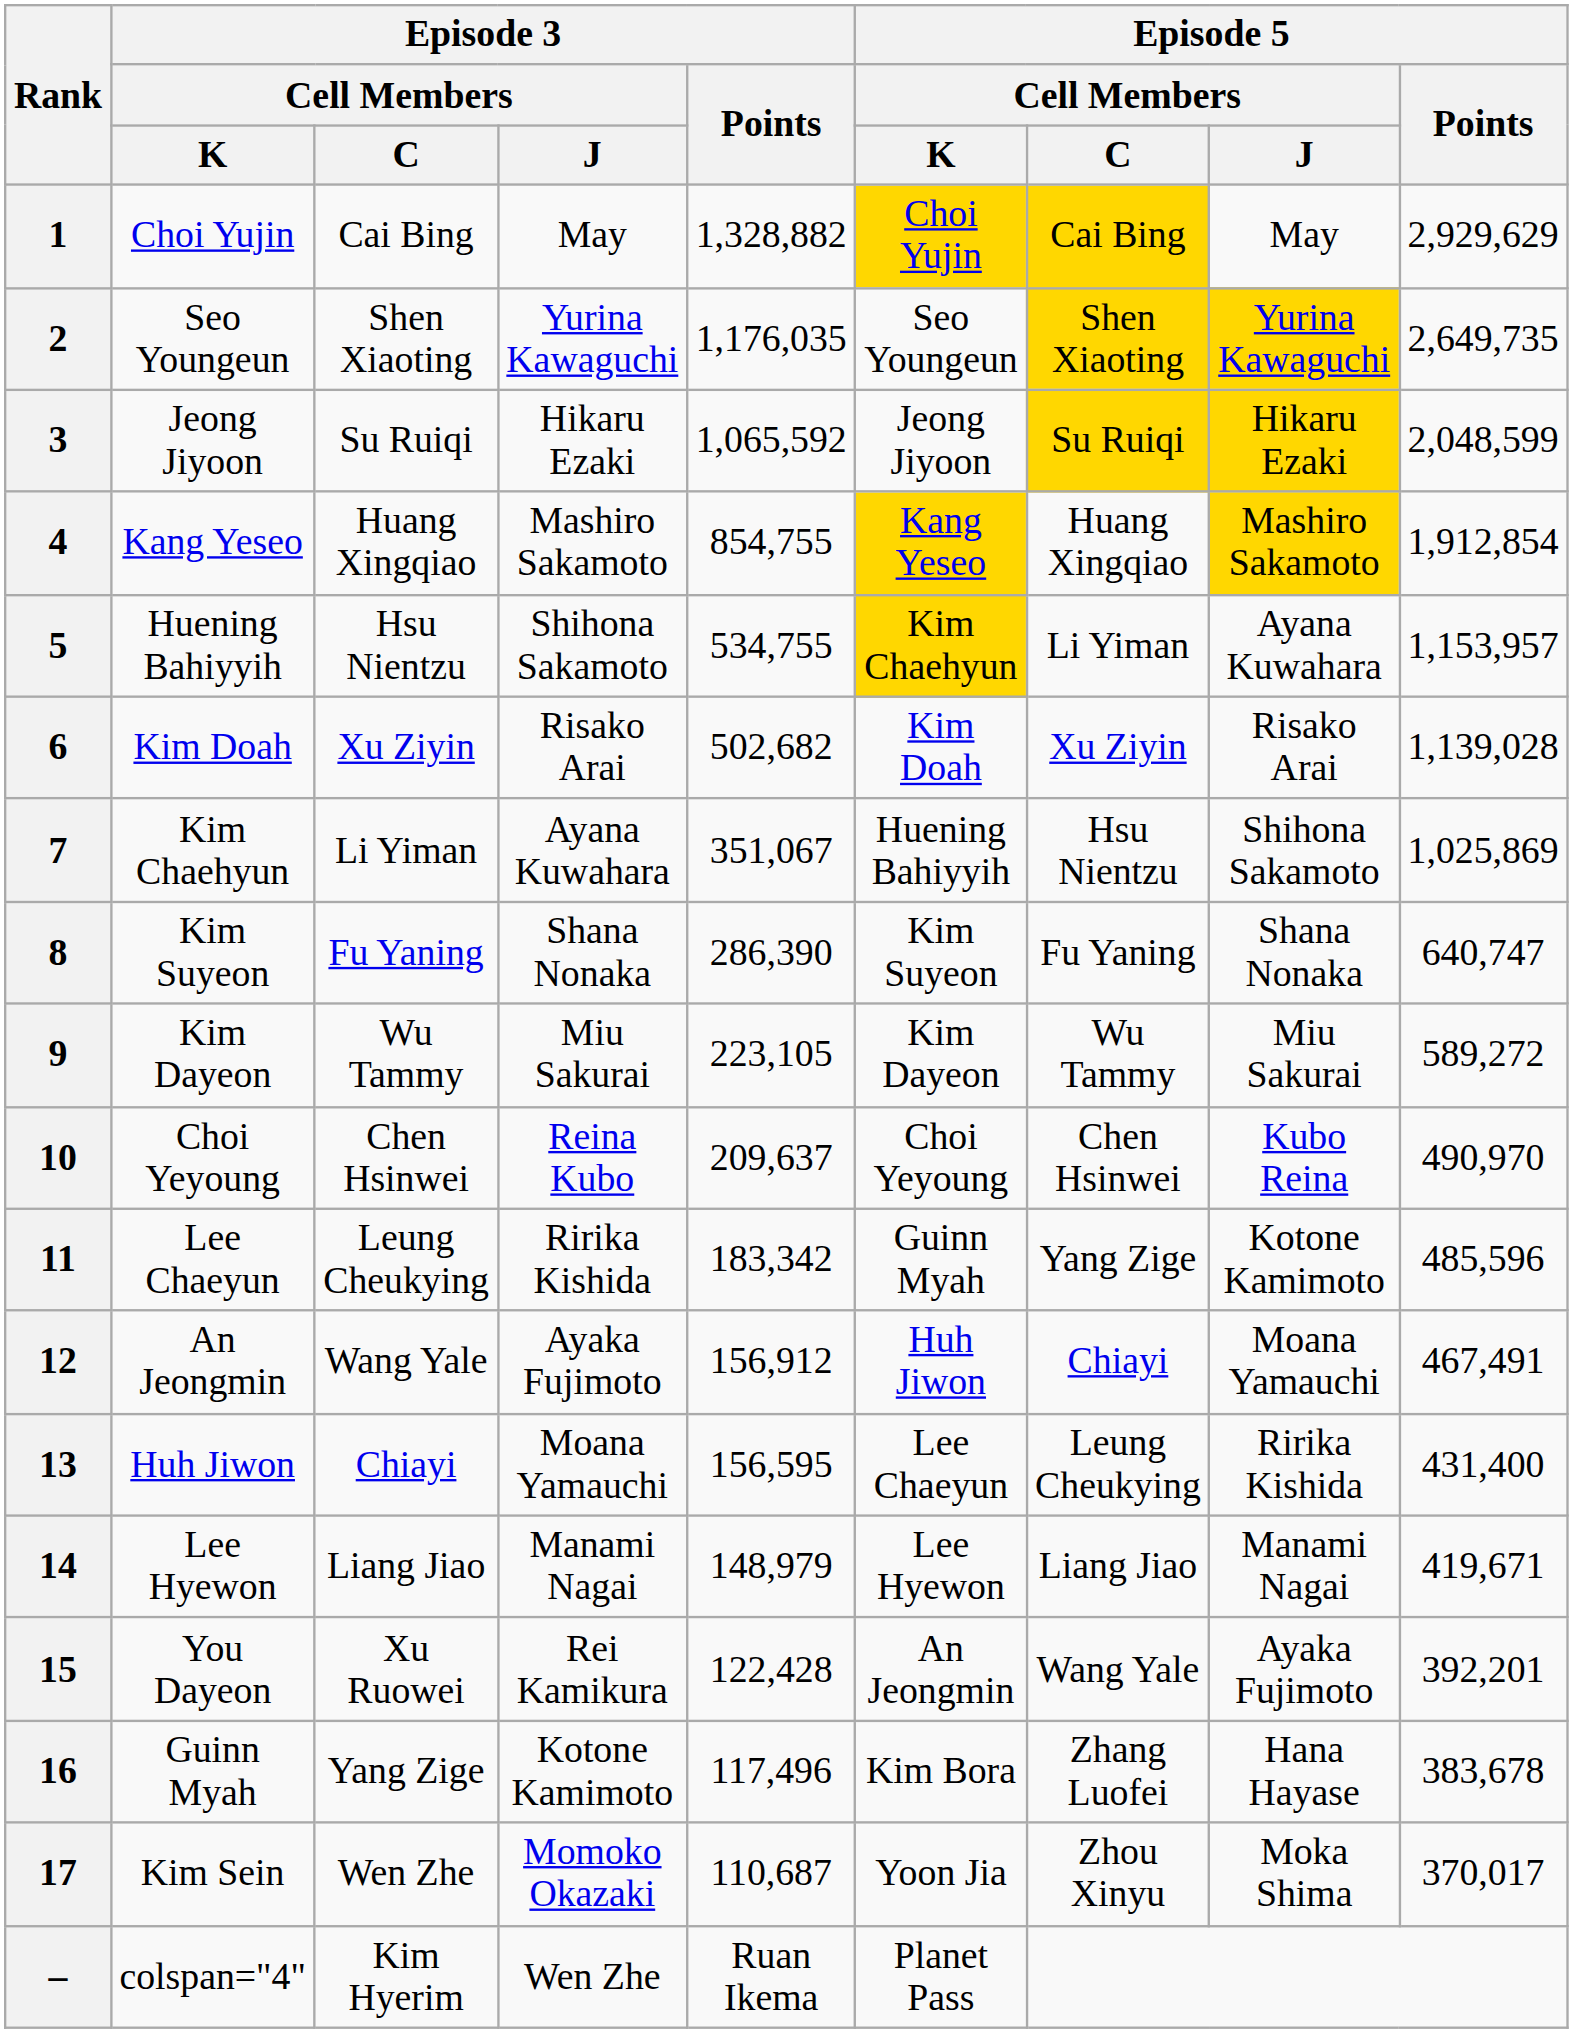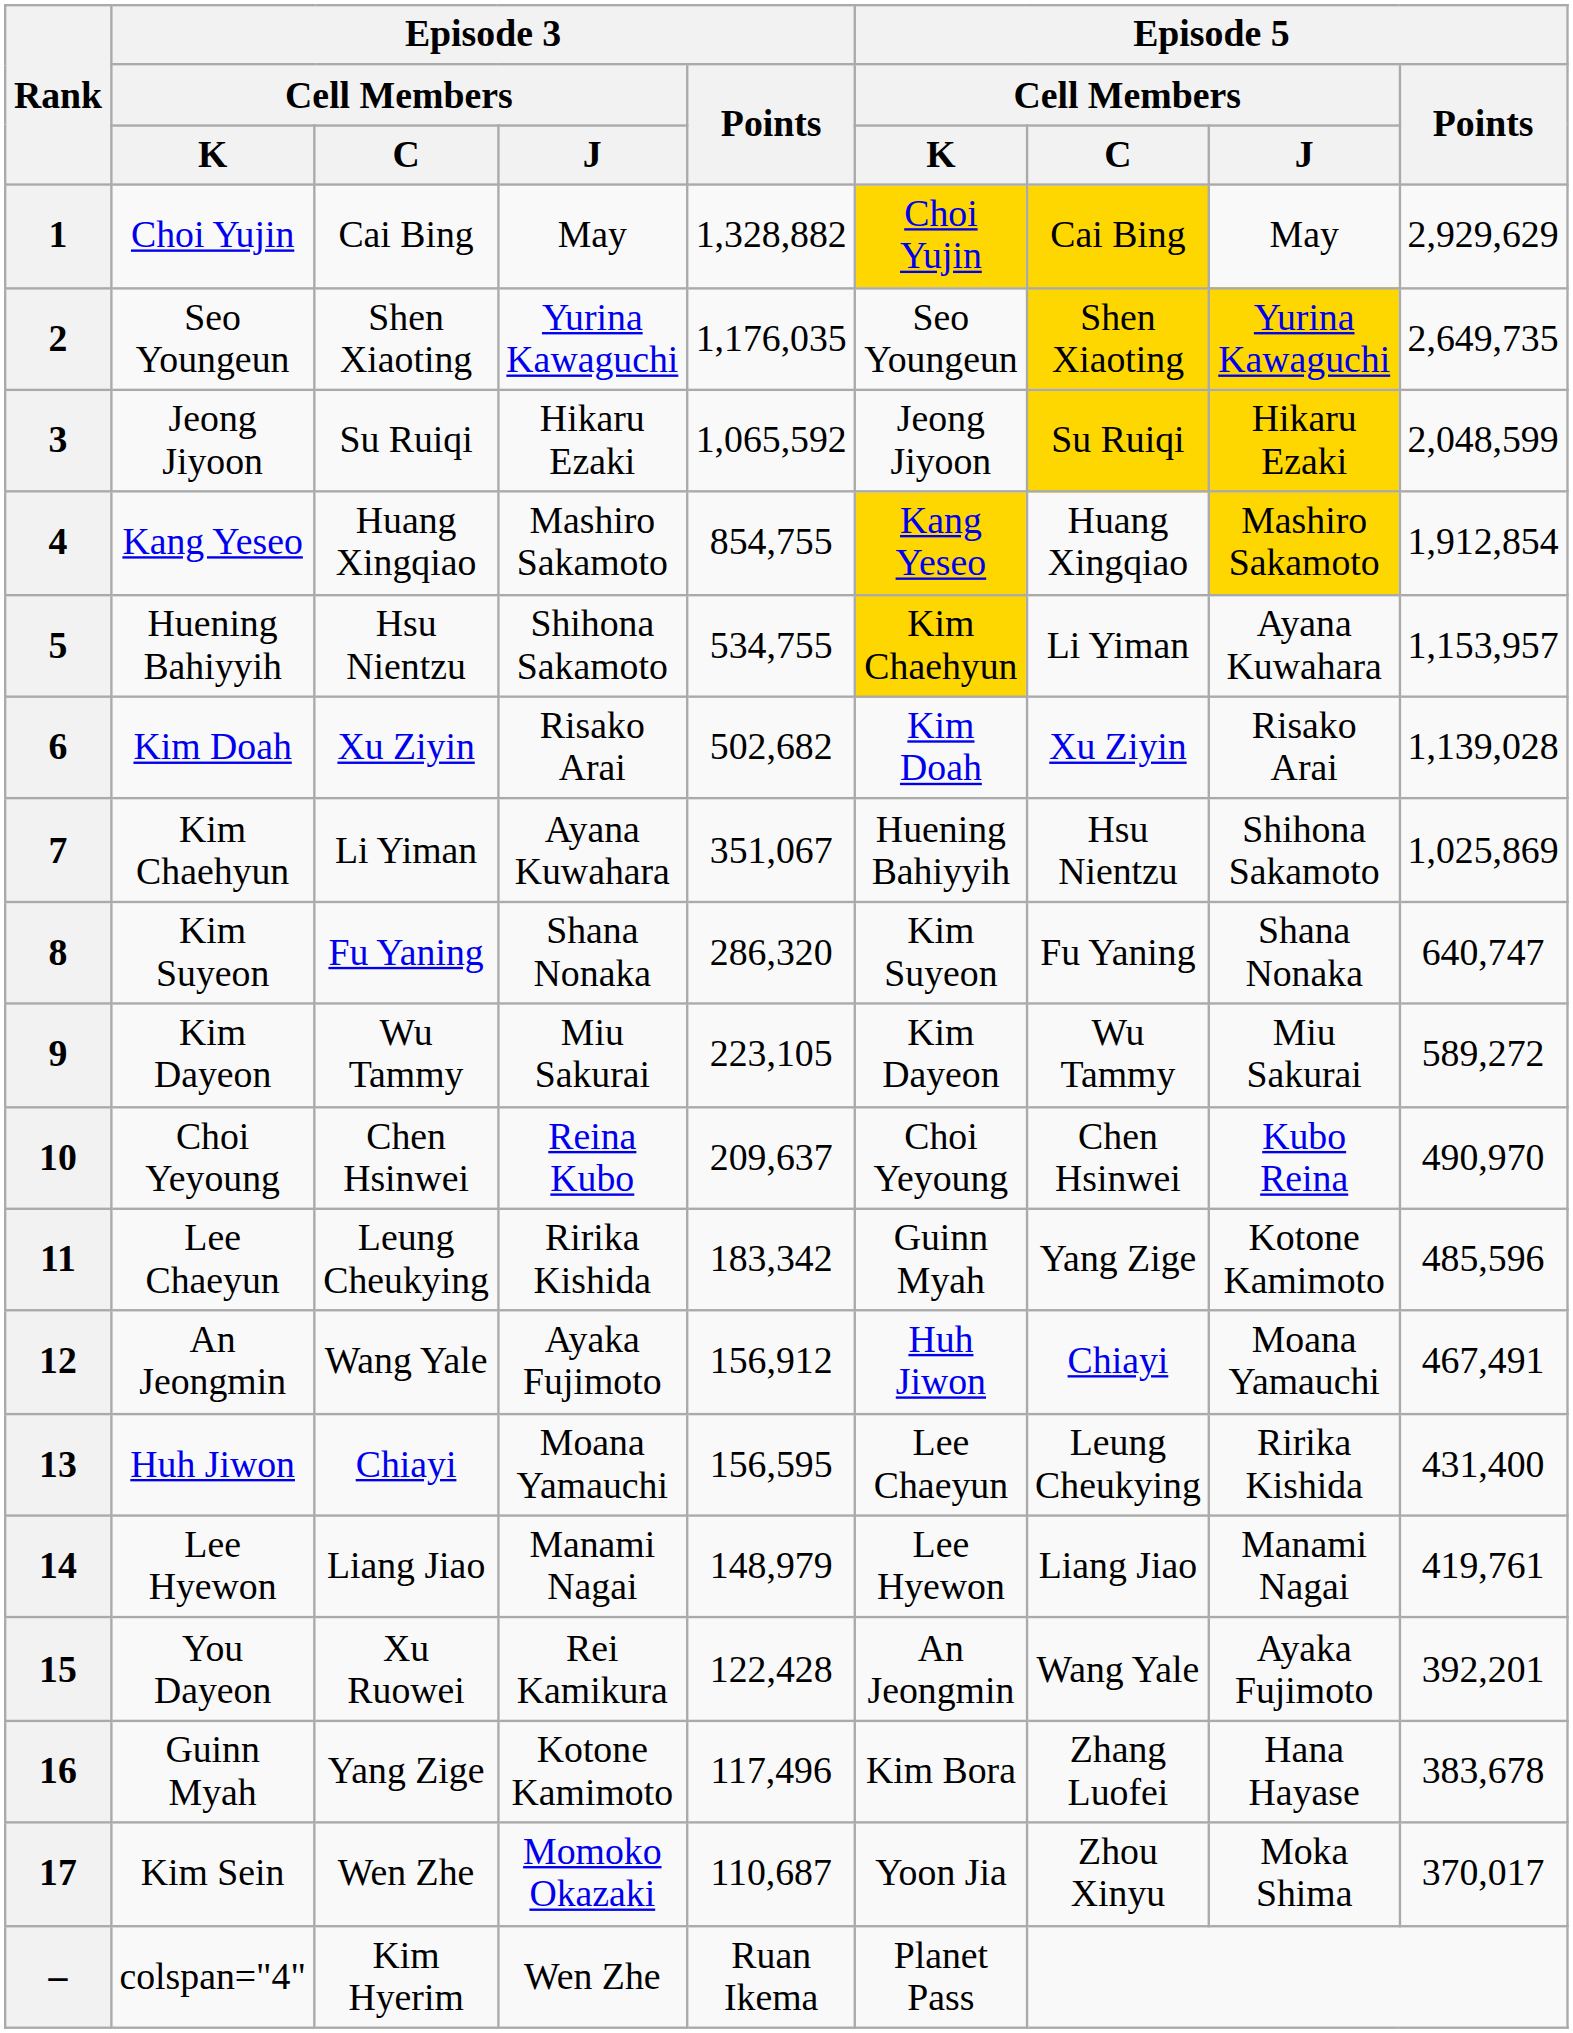(771, 951) 286,390 -> (771, 951) 286,320
(1483, 1566) 419,671 -> (1483, 1566) 419,761
